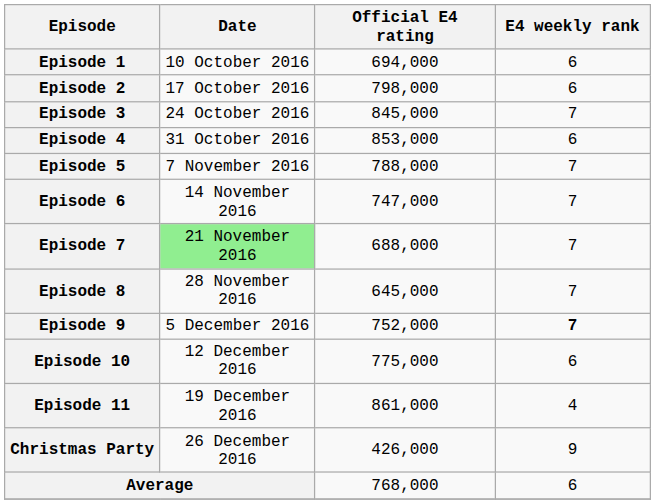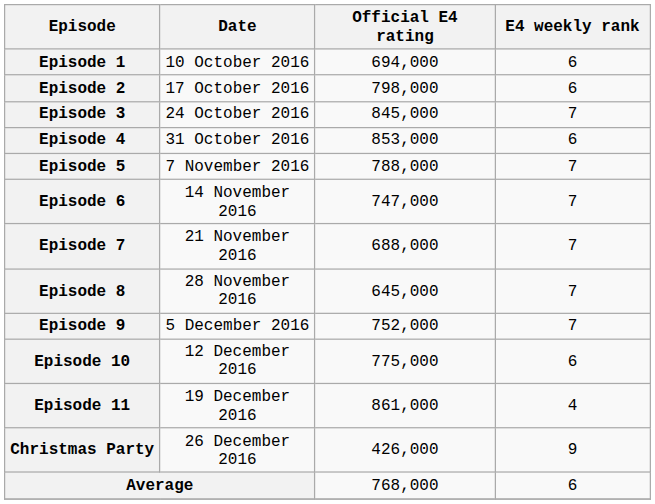(237, 246) lightgreen background -> (237, 246) no background
(572, 326) bold -> (572, 326) normal
